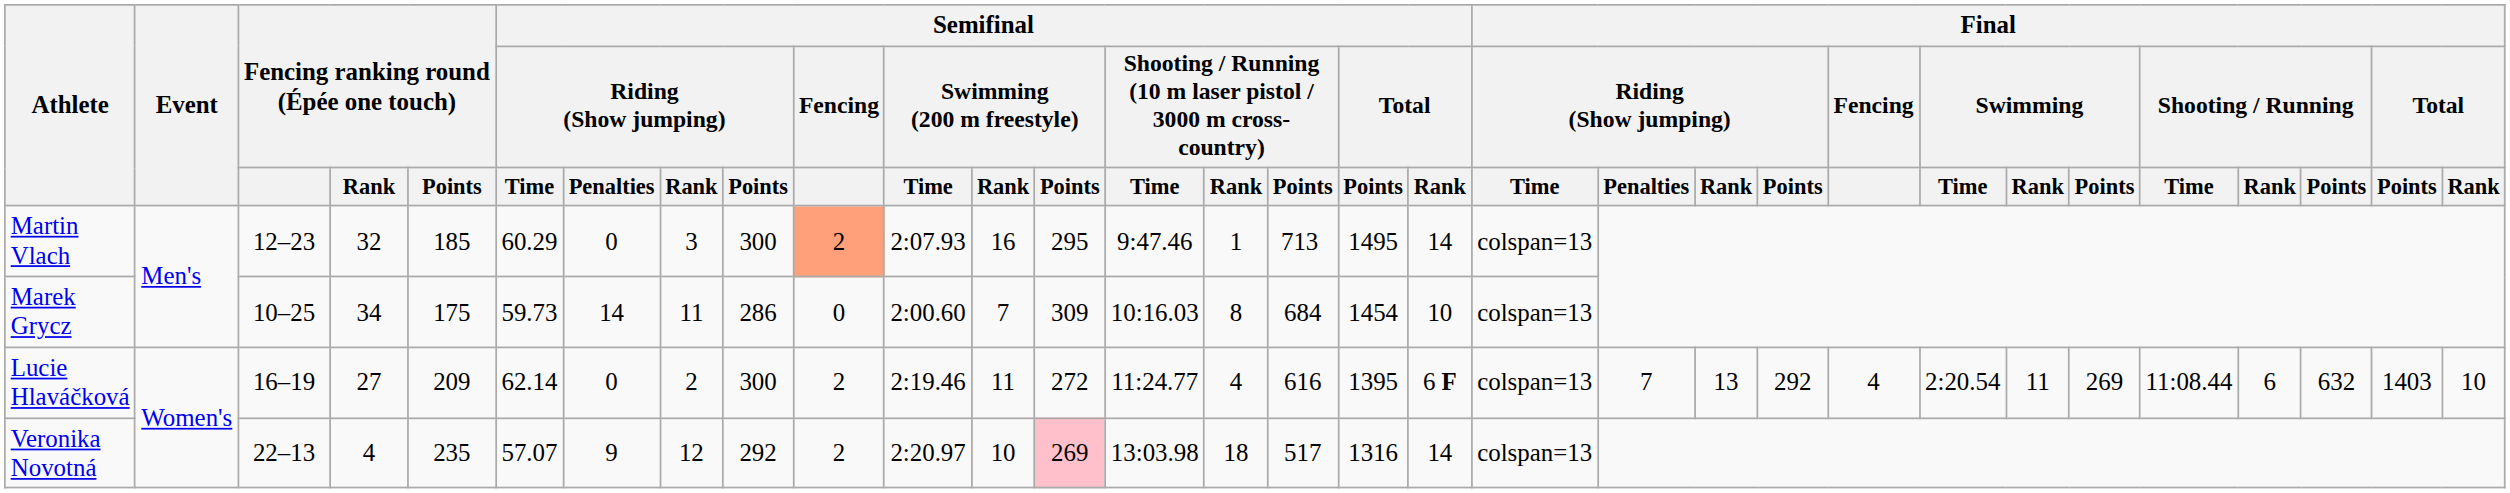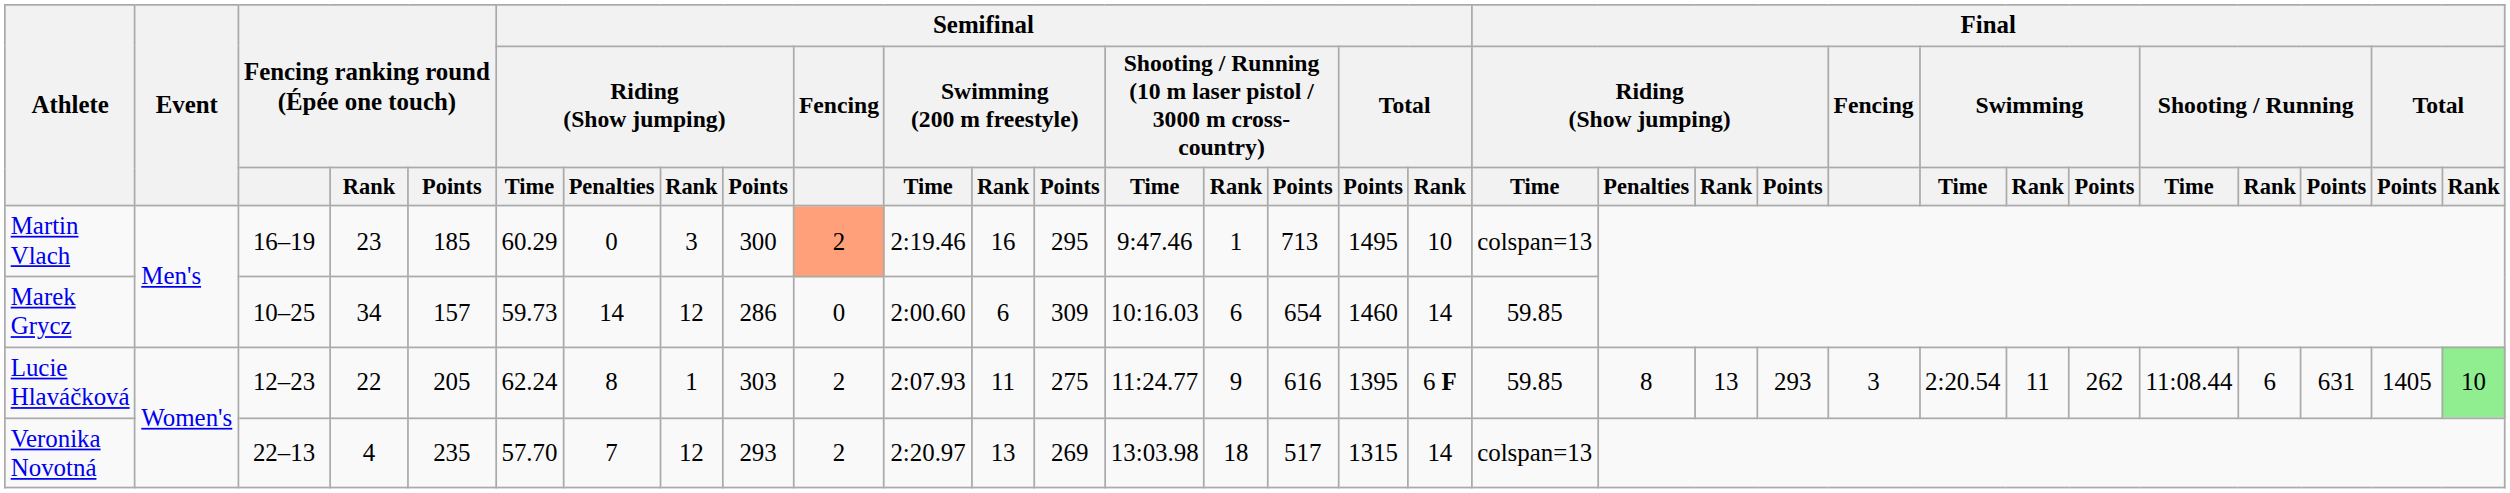(284, 241) 12–23 -> (284, 241) 16–19
(369, 241) 32 -> (369, 241) 23
(928, 241) 2:07.93 -> (928, 241) 2:19.46
(1440, 241) 14 -> (1440, 241) 10
(452, 311) 175 -> (452, 311) 157
(691, 311) 11 -> (691, 311) 12
(1003, 311) 7 -> (1003, 311) 6
(1236, 311) 8 -> (1236, 311) 6
(1303, 311) 684 -> (1303, 311) 654
(1373, 311) 1454 -> (1373, 311) 1460
(1440, 311) 10 -> (1440, 311) 14
(1535, 311) colspan=13 -> (1535, 311) 59.85
(284, 382) 16–19 -> (284, 382) 12–23
(369, 382) 27 -> (369, 382) 22
(452, 382) 209 -> (452, 382) 205
(529, 382) 62.14 -> (529, 382) 62.24
(612, 382) 0 -> (612, 382) 8
(691, 382) 2 -> (691, 382) 1
(758, 382) 300 -> (758, 382) 303
(928, 382) 2:19.46 -> (928, 382) 2:07.93
(1070, 382) 272 -> (1070, 382) 275
(1236, 382) 4 -> (1236, 382) 9
(1535, 382) colspan=13 -> (1535, 382) 59.85
(1646, 382) 7 -> (1646, 382) 8
(1793, 382) 292 -> (1793, 382) 293
(1874, 382) 4 -> (1874, 382) 3
(2104, 382) 269 -> (2104, 382) 262
(2336, 382) 632 -> (2336, 382) 631
(2407, 382) 1403 -> (2407, 382) 1405
(2474, 382) no background -> (2474, 382) lightgreen background
(529, 452) 57.07 -> (529, 452) 57.70
(612, 452) 9 -> (612, 452) 7
(758, 452) 292 -> (758, 452) 293
(1003, 452) 10 -> (1003, 452) 13
(1070, 452) pink background -> (1070, 452) no background
(1373, 452) 1316 -> (1373, 452) 1315
